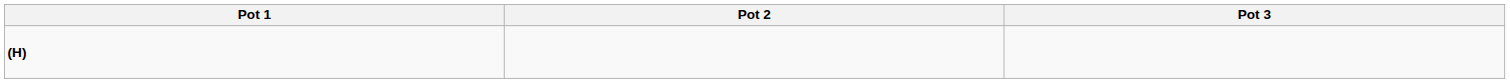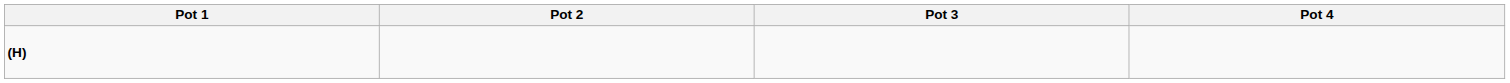+ column: (1317, 15)
